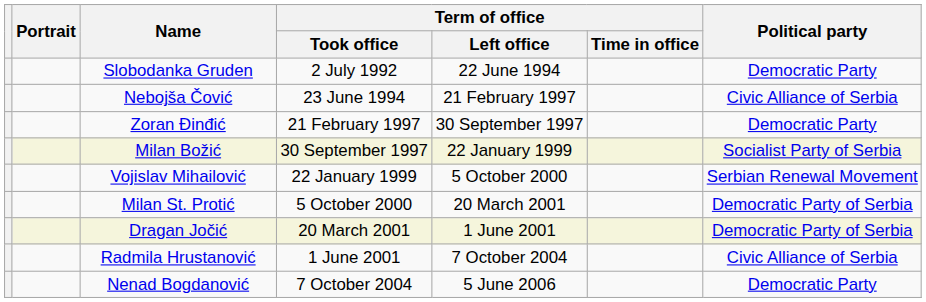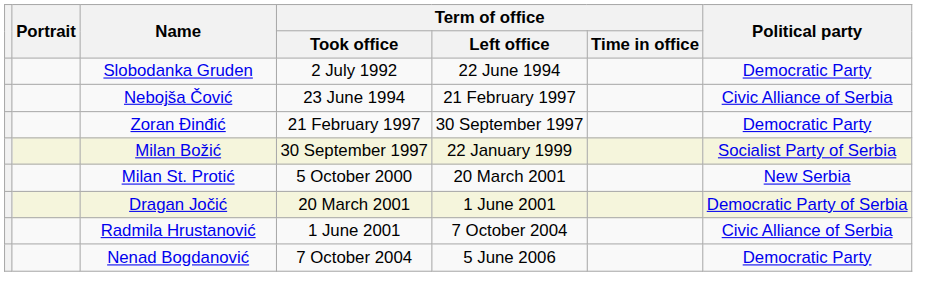- row: (178, 177)
(812, 204) Democratic Party of Serbia -> (807, 177) New Serbia
